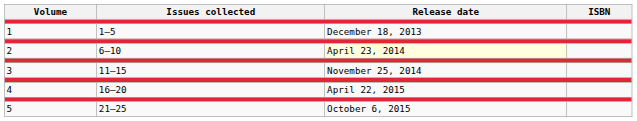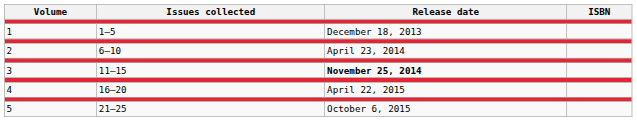(366, 51) lightyellow background -> (366, 51) no background
(374, 70) normal -> (374, 70) bold
